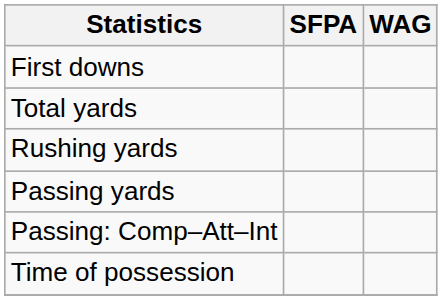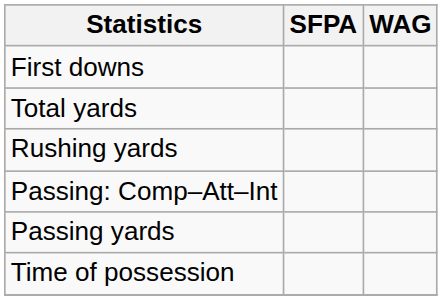rows swapped: (93, 190) <-> (144, 232)
